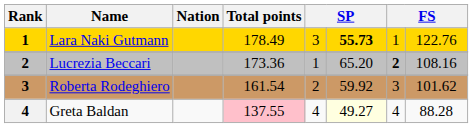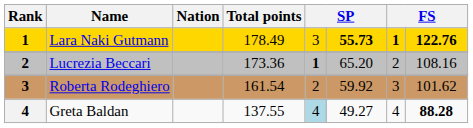(396, 39) normal -> (396, 39) bold
(436, 39) normal -> (436, 39) bold
(316, 63) normal -> (316, 63) bold
(396, 63) bold -> (396, 63) normal
(264, 110) pink background -> (264, 110) no background
(316, 110) no background -> (316, 110) lightblue background
(356, 110) lightyellow background -> (356, 110) no background
(436, 110) normal -> (436, 110) bold
